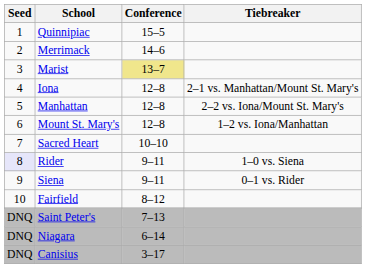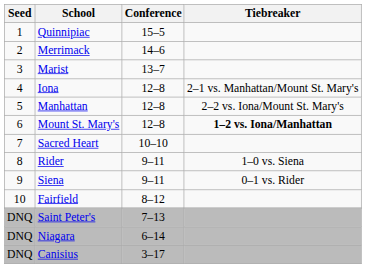(153, 69) khaki background -> (153, 69) no background
(273, 124) normal -> (273, 124) bold
(20, 161) lavender background -> (20, 161) no background
